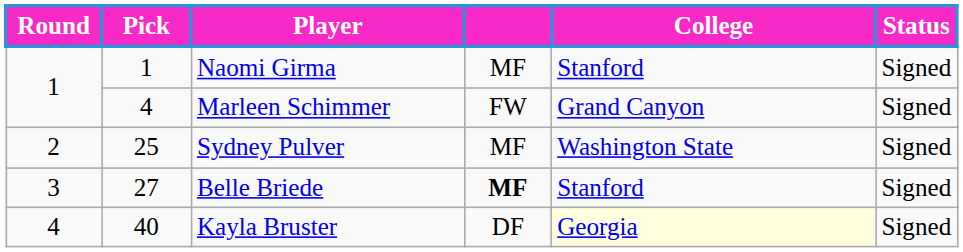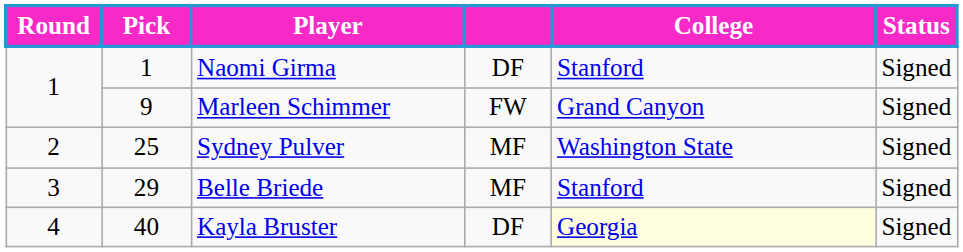(508, 67) MF -> (508, 67) DF
(146, 107) 4 -> (146, 107) 9
(146, 186) 27 -> (146, 186) 29
(508, 186) bold -> (508, 186) normal
